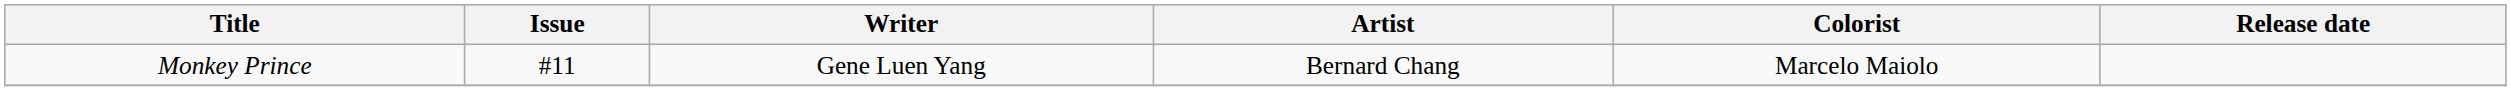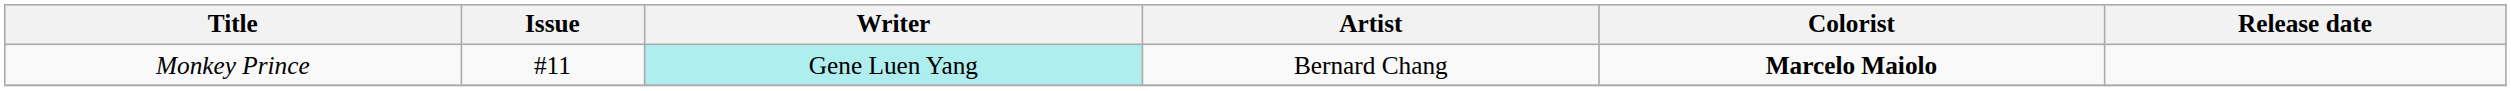(901, 64) no background -> (893, 64) paleturquoise background
(1857, 64) normal -> (1851, 64) bold
